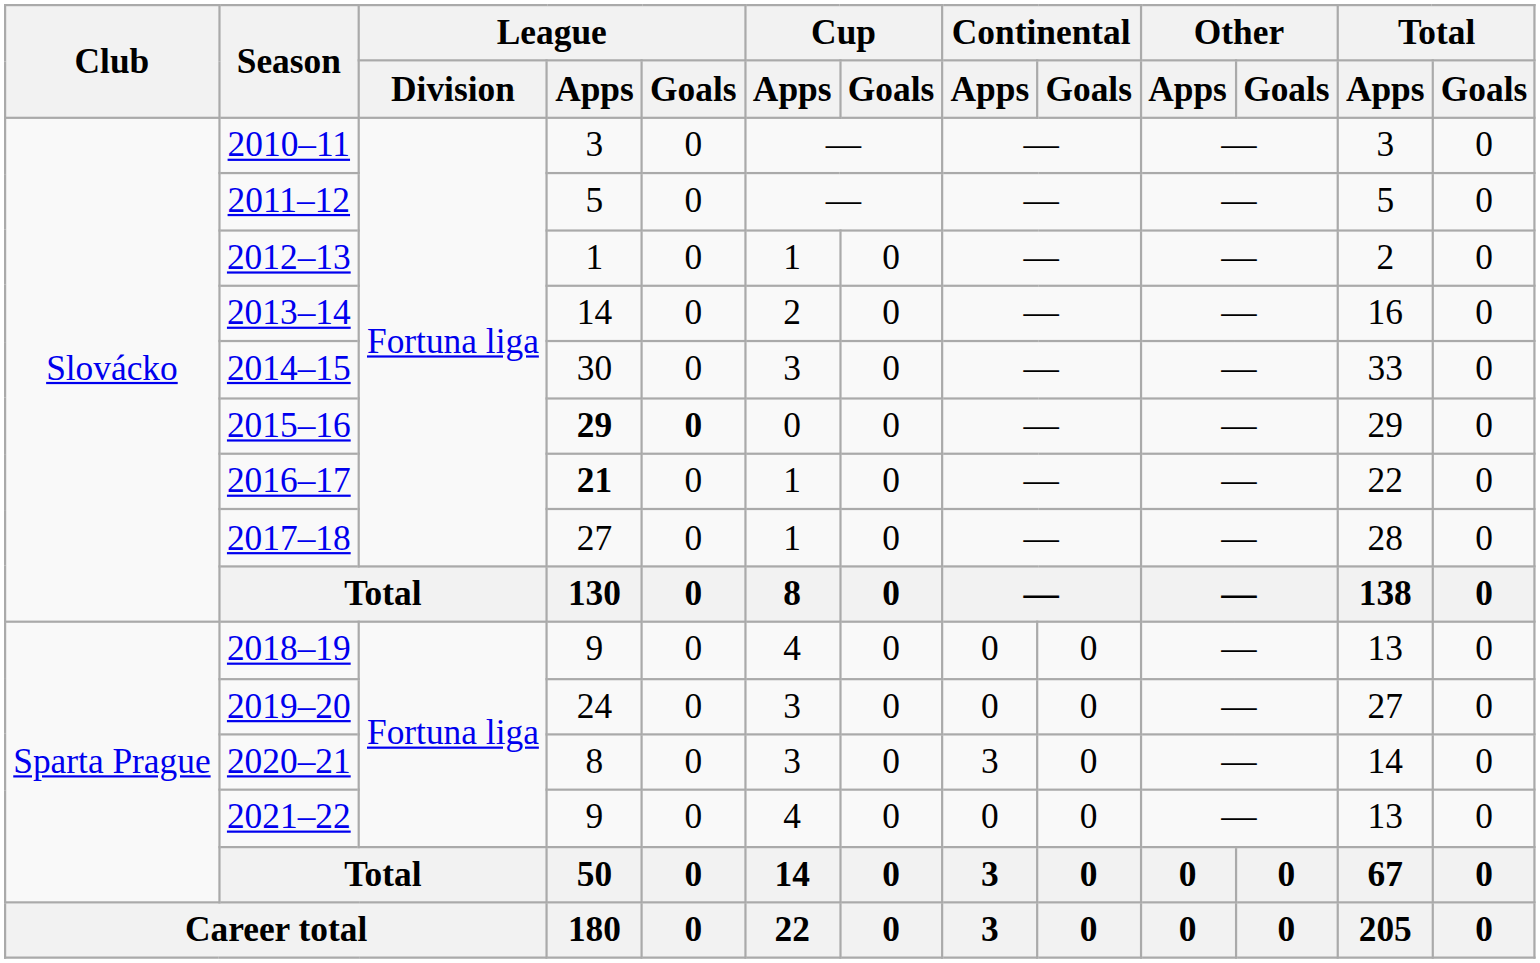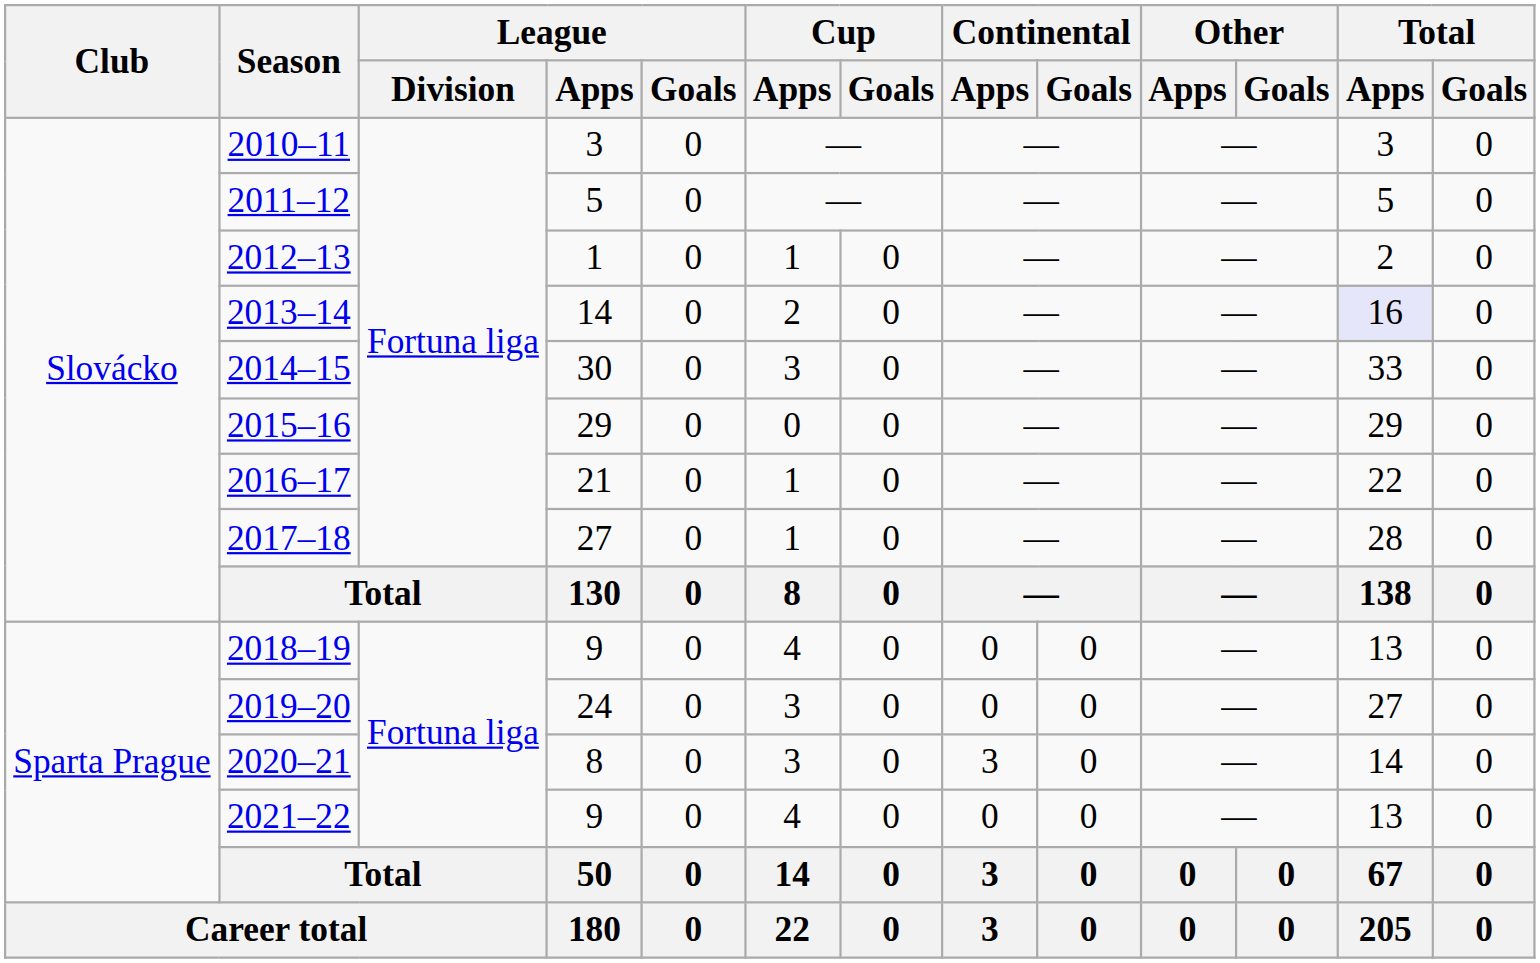(1385, 312) no background -> (1385, 312) lavender background
(594, 425) bold -> (594, 425) normal
(693, 425) bold -> (693, 425) normal
(594, 481) bold -> (594, 481) normal
